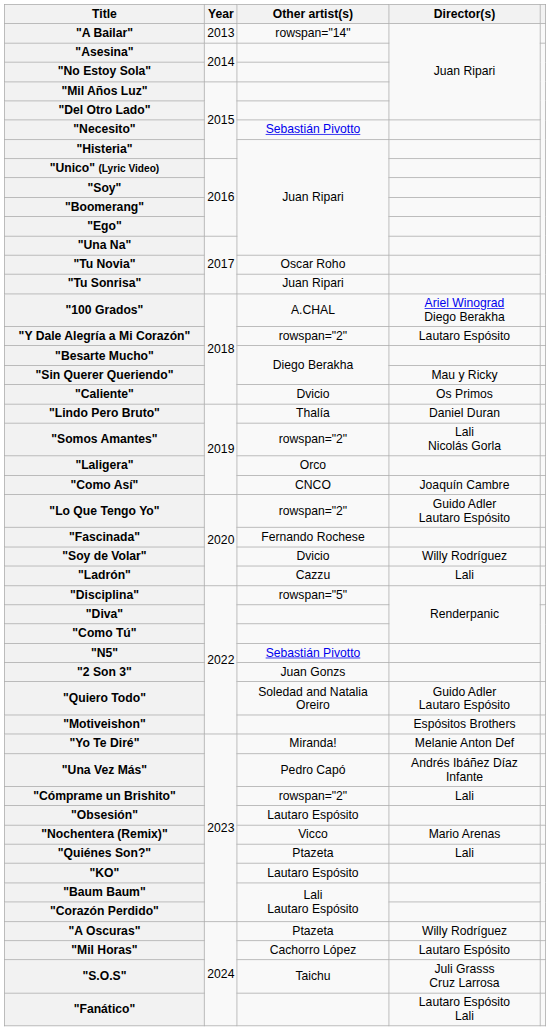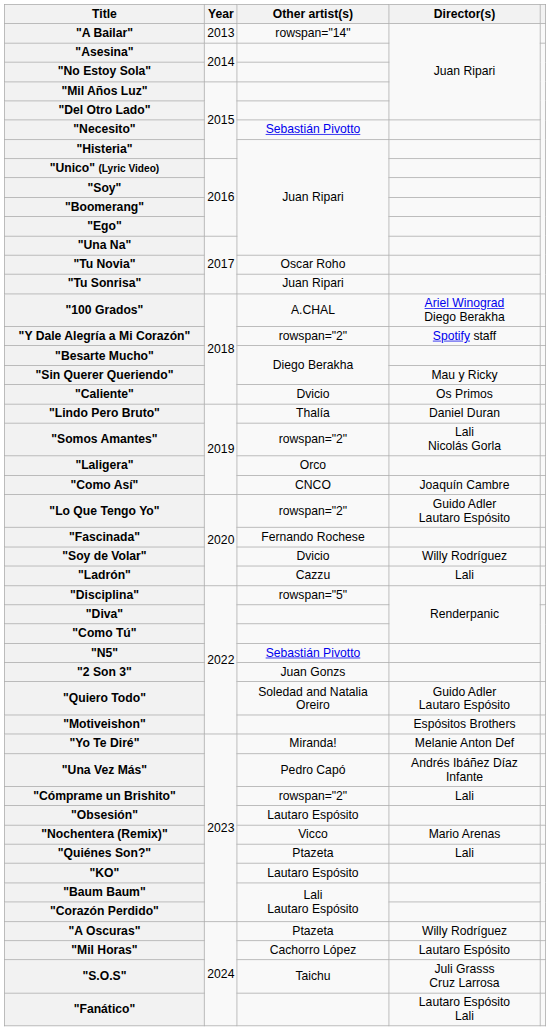(464, 336) Lautaro Espósito -> (464, 336) Spotify staff
